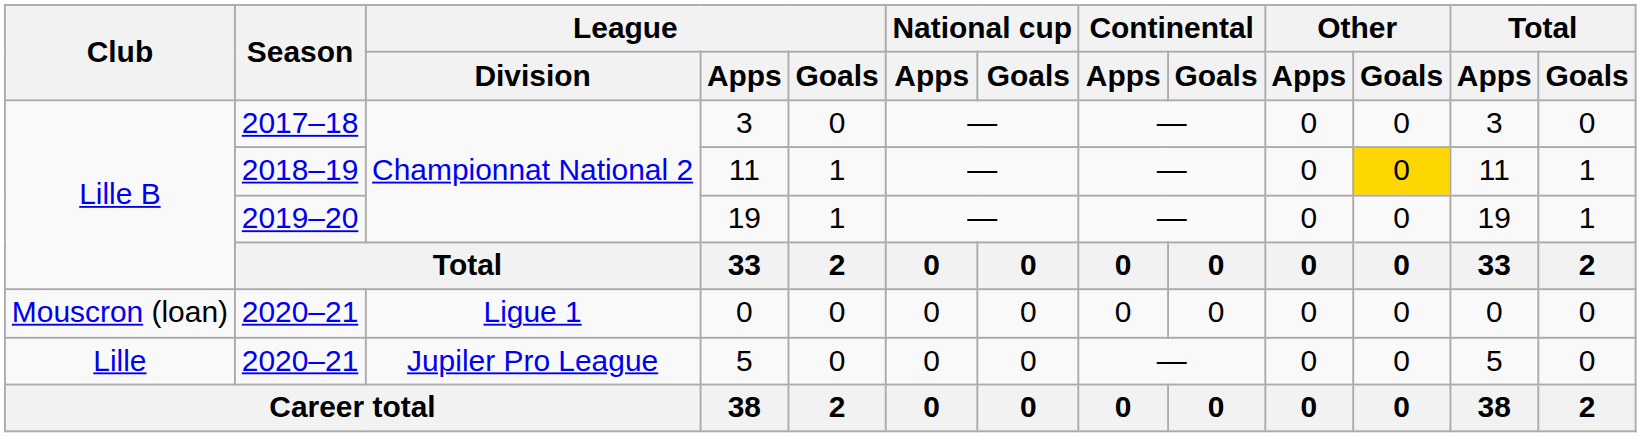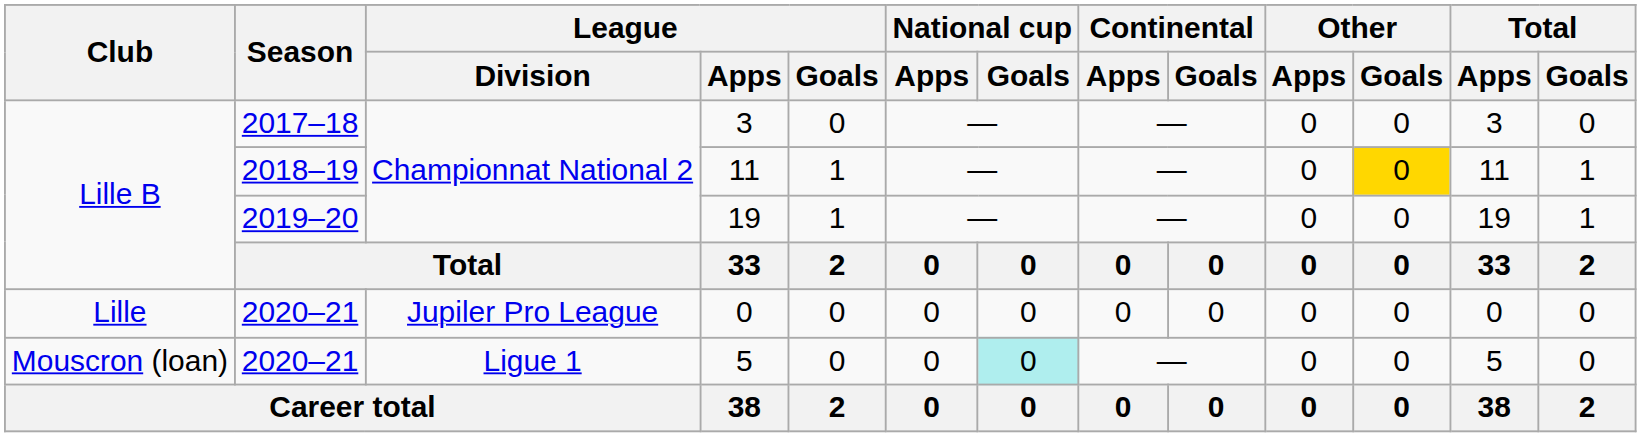(120, 312) Mouscron (loan) -> (120, 312) Lille
(533, 312) Ligue 1 -> (533, 312) Jupiler Pro League
(120, 360) Lille -> (120, 360) Mouscron (loan)
(533, 360) Jupiler Pro League -> (533, 360) Ligue 1
(1028, 360) no background -> (1028, 360) paleturquoise background
